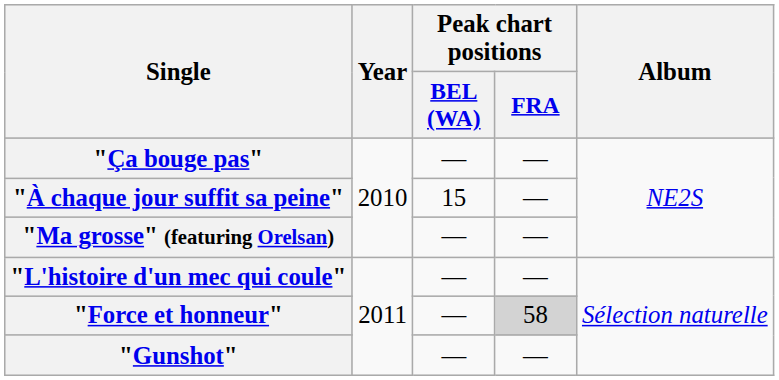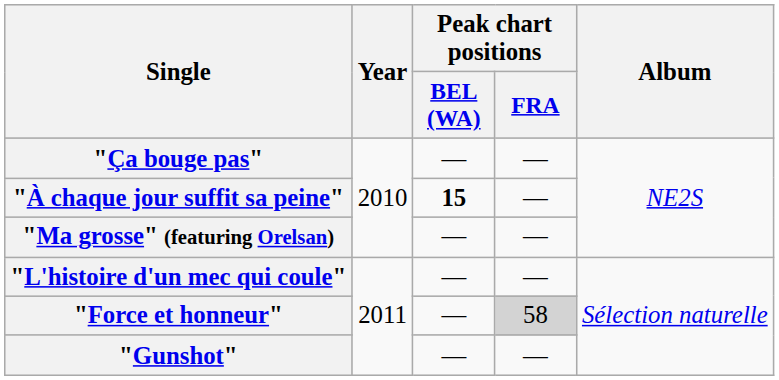(454, 197) normal -> (454, 197) bold
